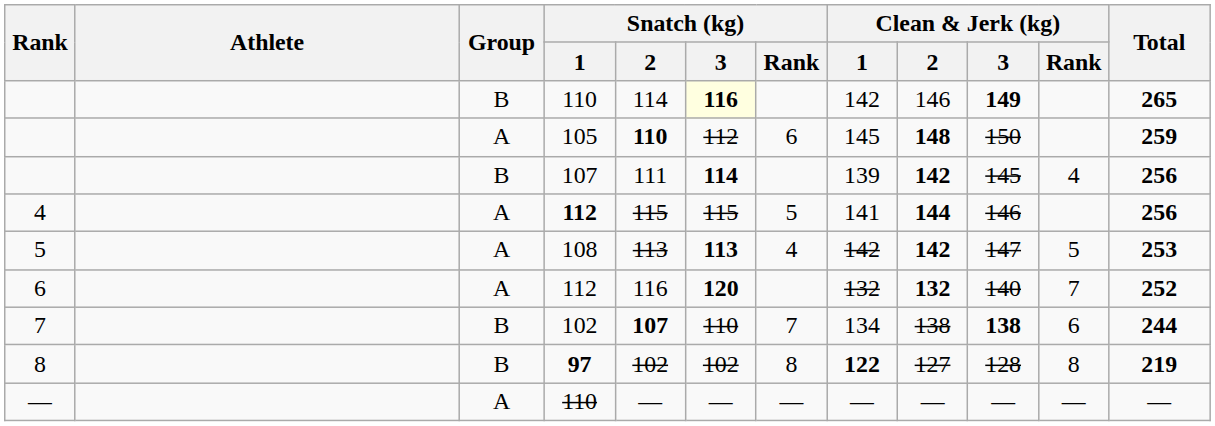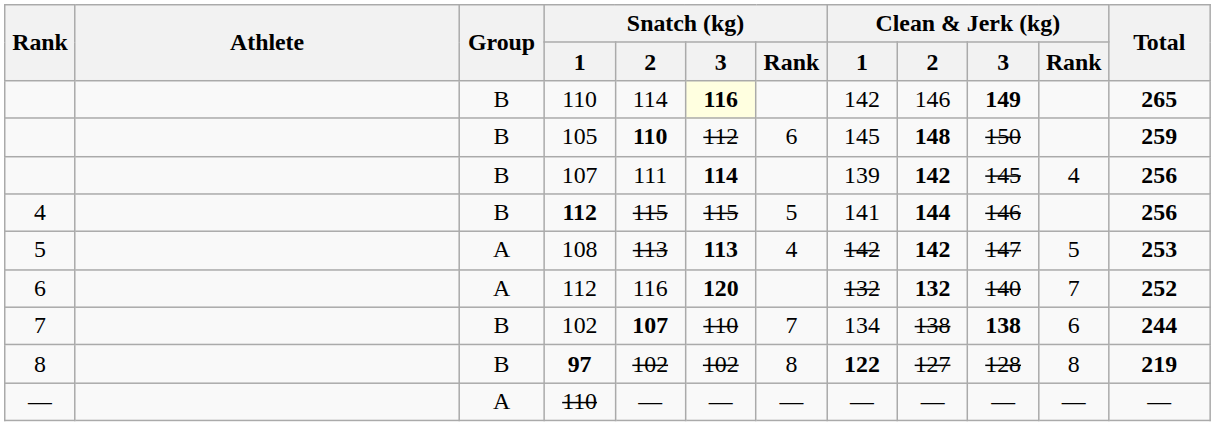(502, 136) A -> (502, 136) B
(502, 212) A -> (502, 212) B
